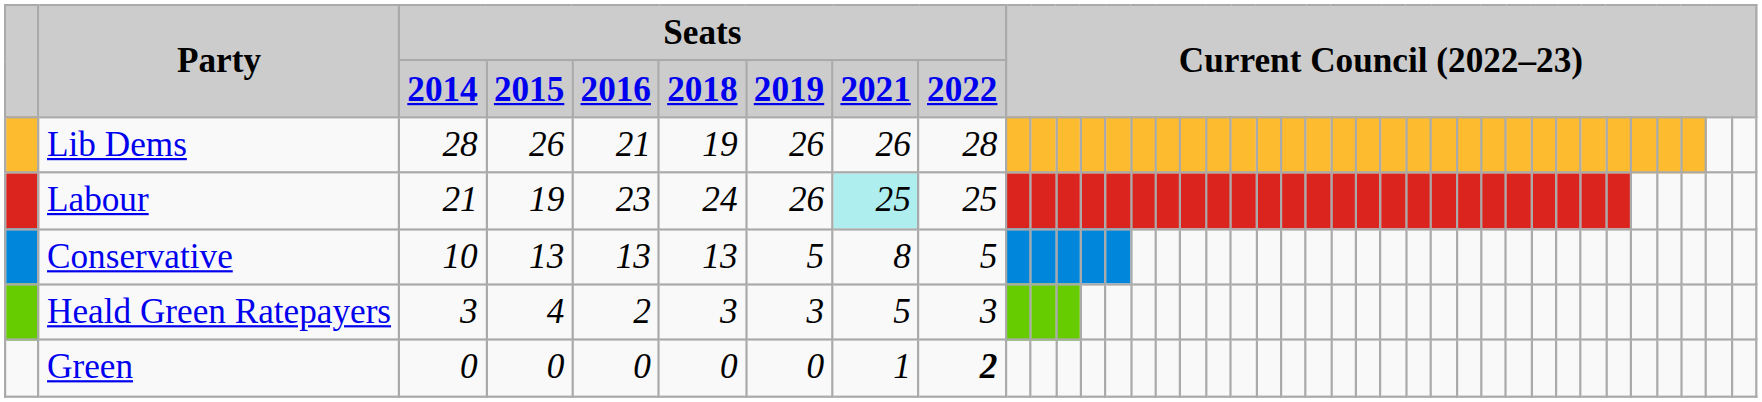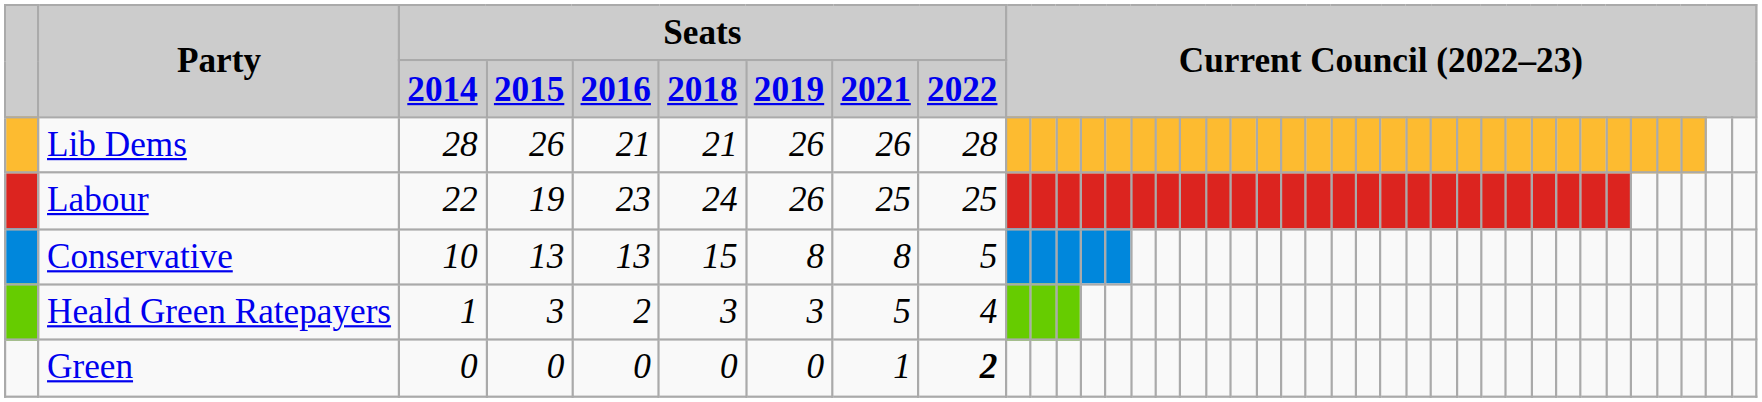(720, 144) 19 -> (720, 144) 21
(460, 199) 21 -> (460, 199) 22
(893, 199) paleturquoise background -> (893, 199) no background
(720, 255) 13 -> (720, 255) 15
(815, 255) 5 -> (815, 255) 8
(469, 311) 3 -> (469, 311) 1
(556, 311) 4 -> (556, 311) 3
(989, 311) 3 -> (989, 311) 4
